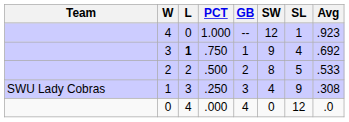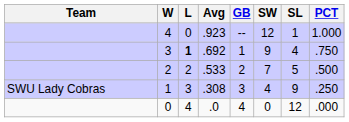columns swapped: (216, 13) <-> (328, 13)
(271, 70) 8 -> (267, 70) 7
